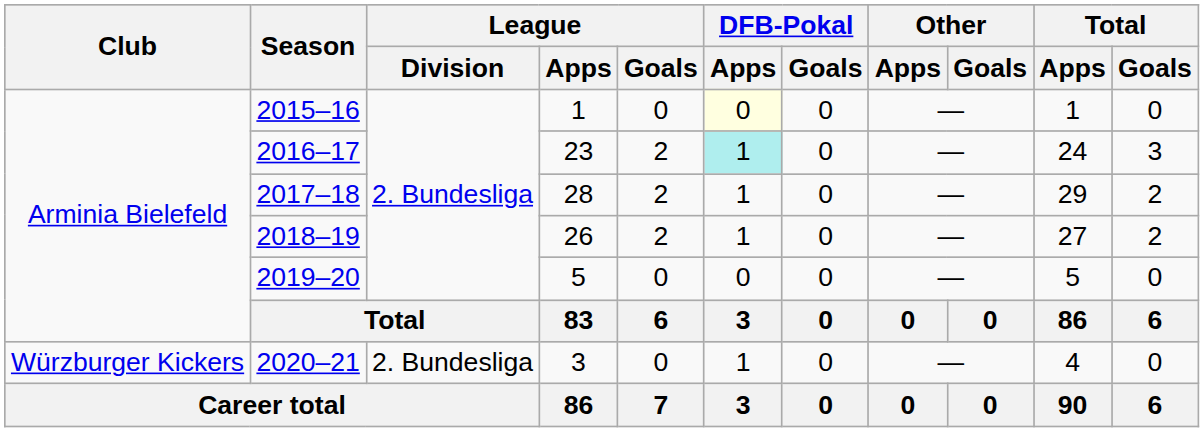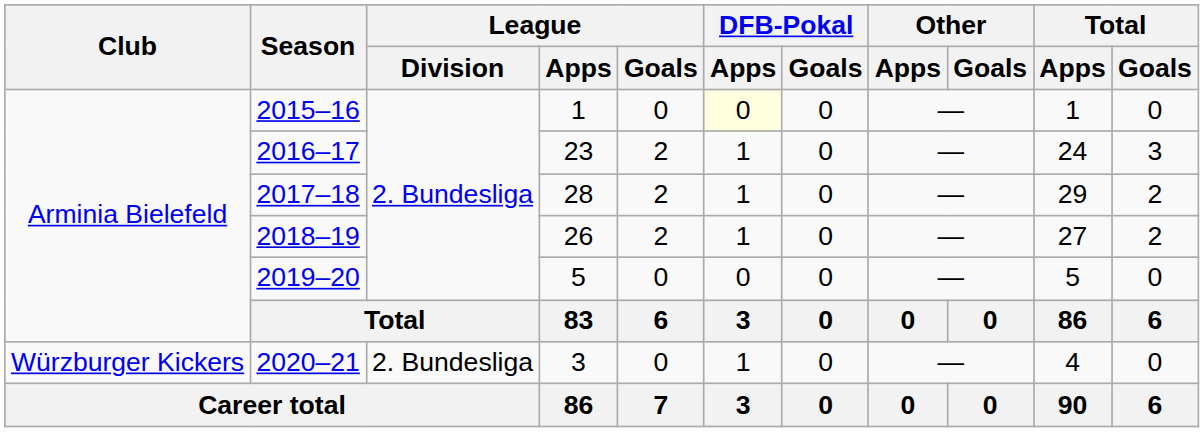(743, 151) paleturquoise background -> (743, 151) no background
